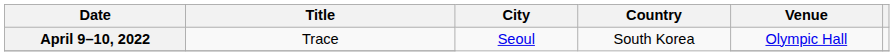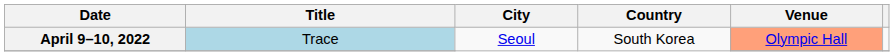(320, 39) no background -> (320, 39) lightblue background
(806, 39) no background -> (806, 39) lightsalmon background
